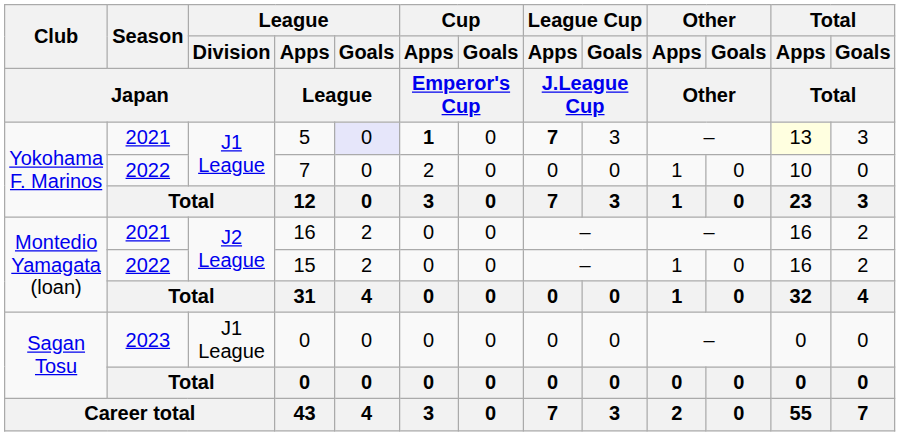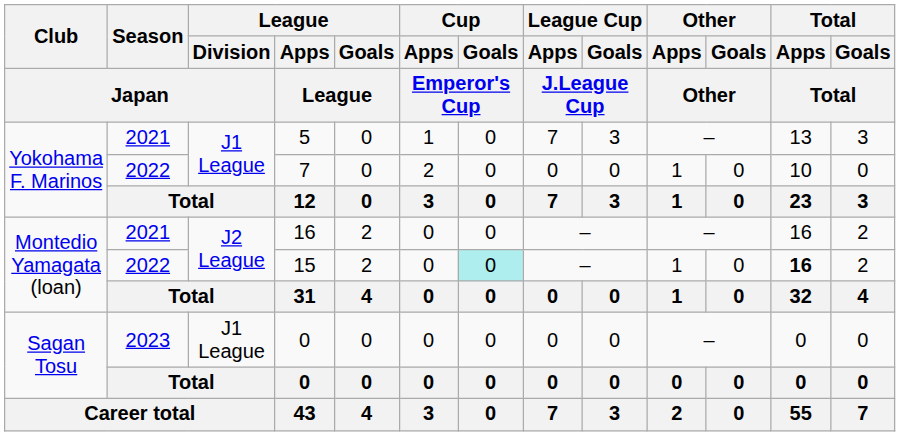(367, 138) lavender background -> (367, 138) no background
(429, 138) bold -> (429, 138) normal
(553, 138) bold -> (553, 138) normal
(801, 138) lightyellow background -> (801, 138) no background
(491, 264) no background -> (491, 264) paleturquoise background
(801, 264) normal -> (801, 264) bold
